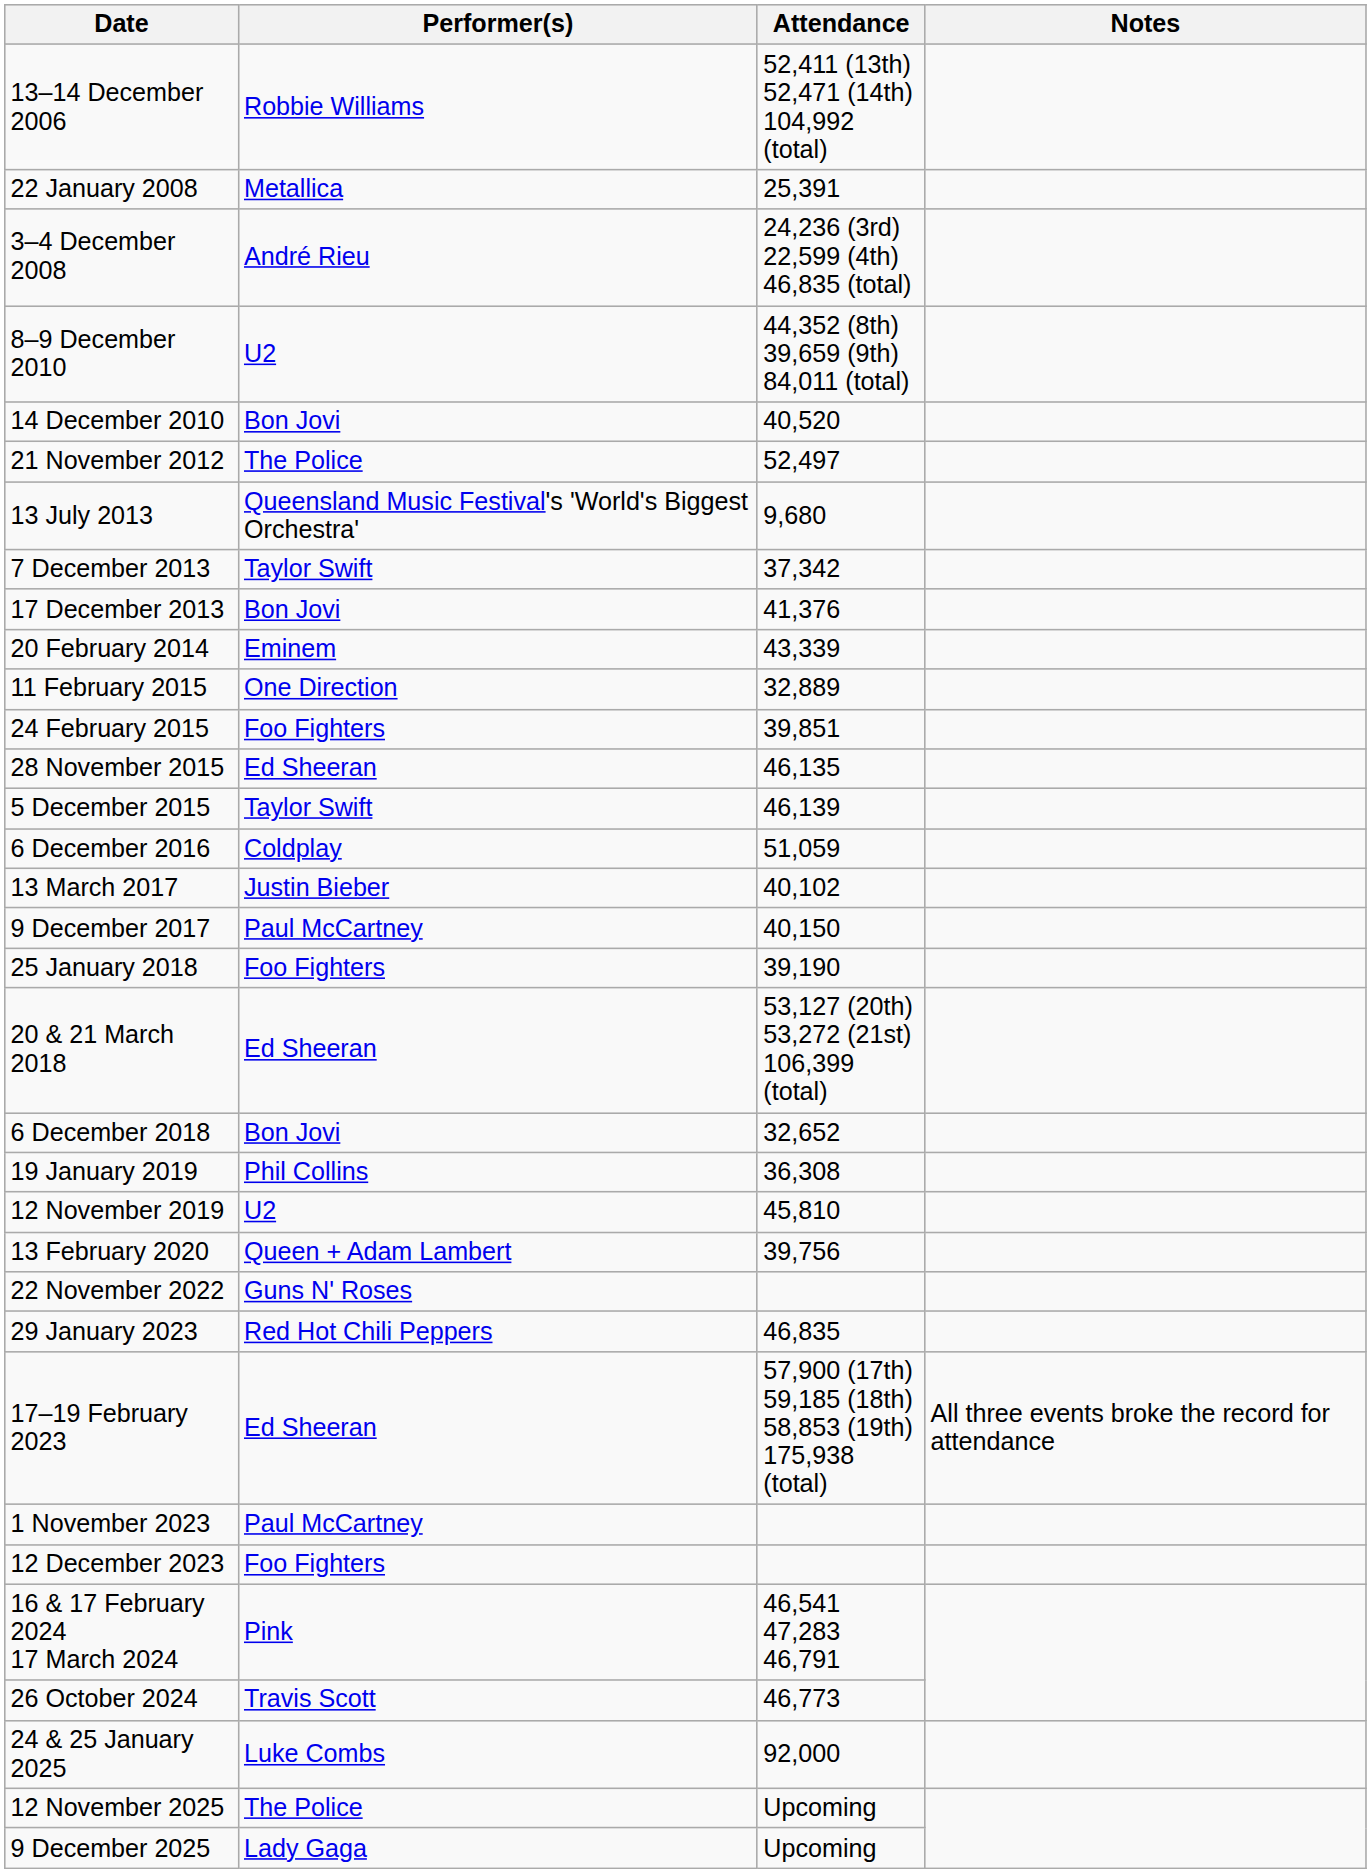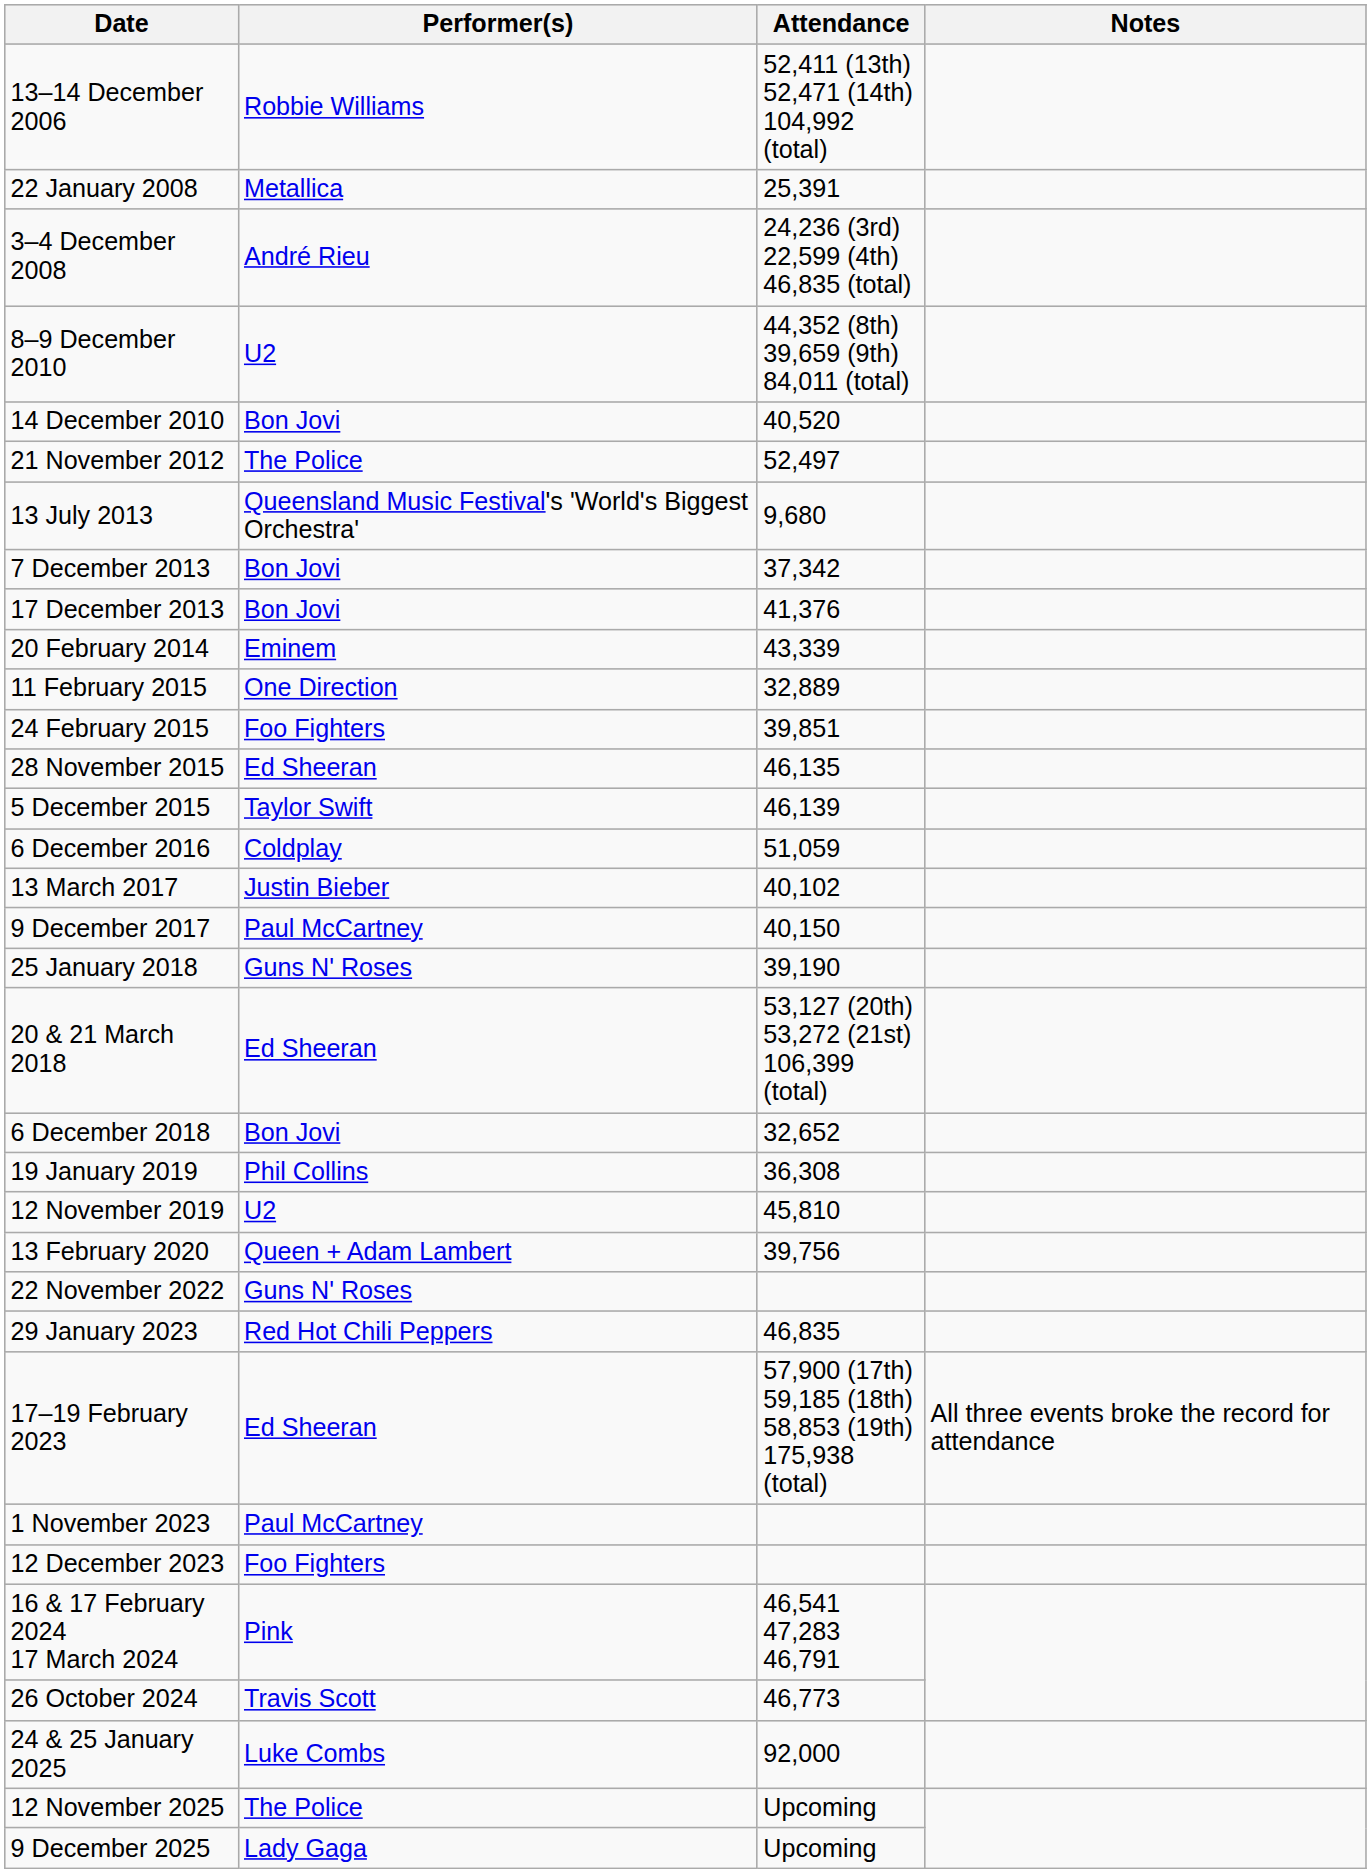(308, 569) Taylor Swift -> (292, 569) Bon Jovi
(314, 967) Foo Fighters -> (328, 967) Guns N' Roses
